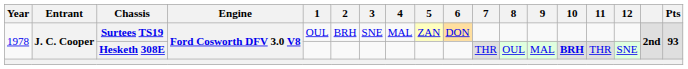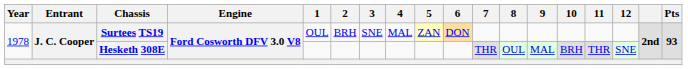(572, 50) bold -> (571, 50) normal
